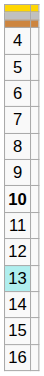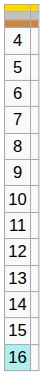(18, 199) bold -> (18, 199) normal
(18, 278) paleturquoise background -> (18, 278) no background
(18, 357) no background -> (18, 357) paleturquoise background
